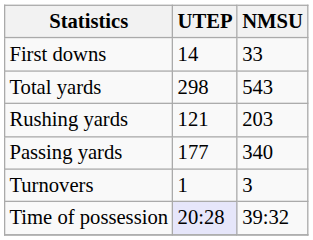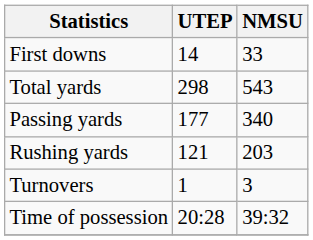rows swapped: (69, 119) <-> (66, 152)
(201, 217) lavender background -> (201, 217) no background
